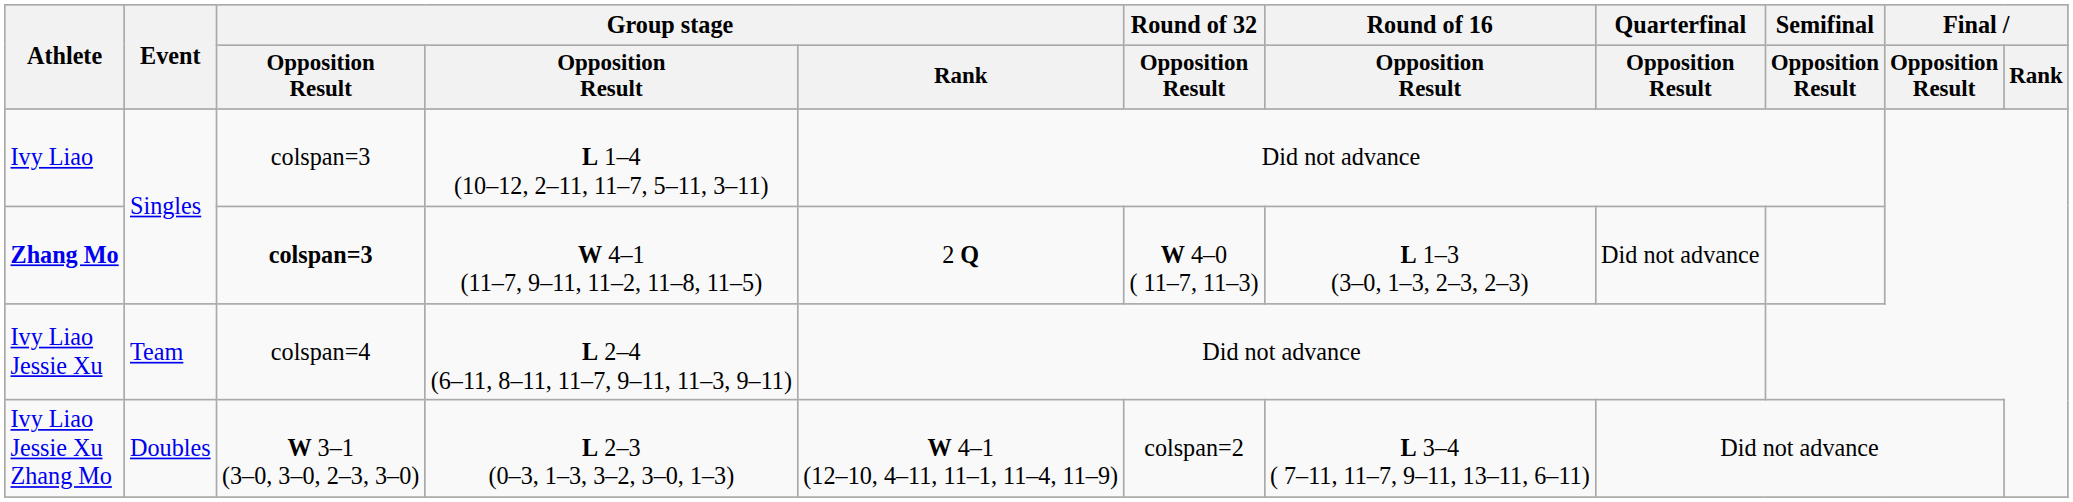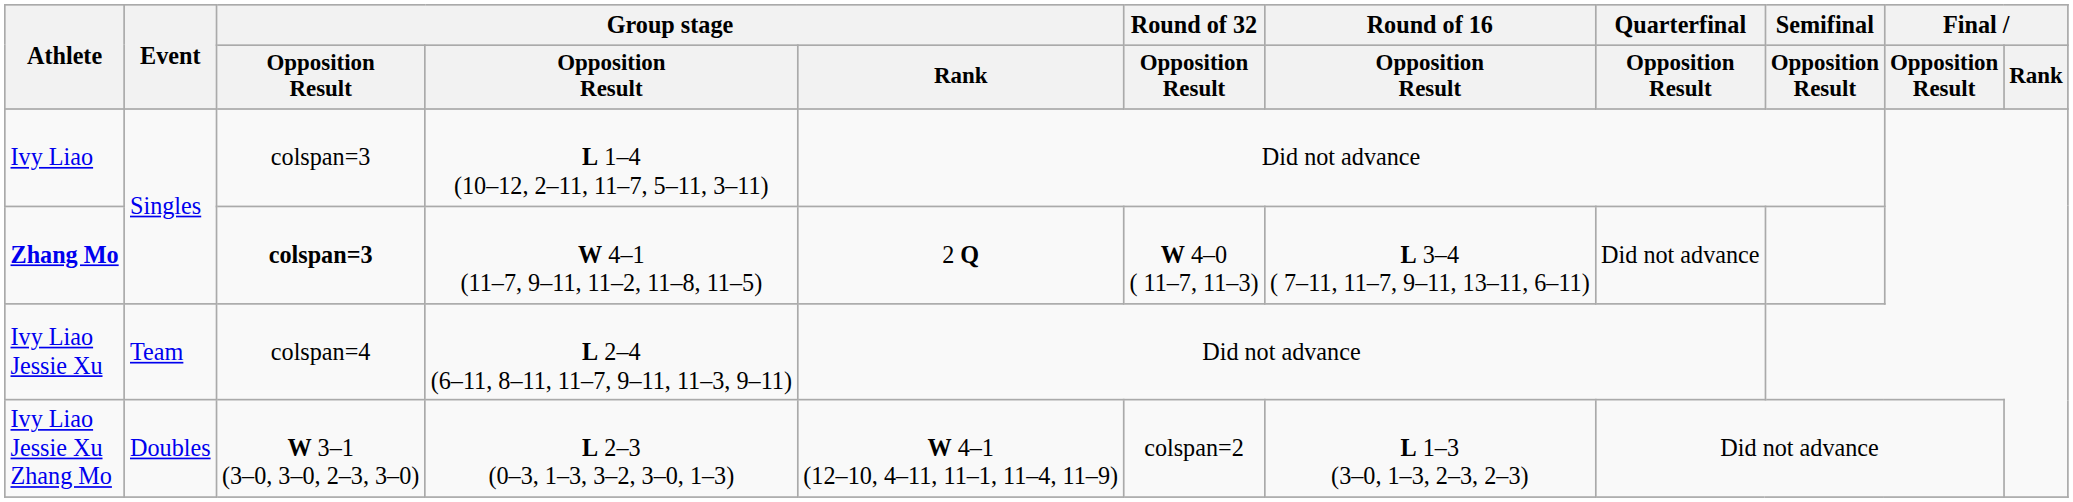(1430, 269) L 1–3 (3–0, 1–3, 2–3, 2–3) -> (1430, 269) L 3–4 ( 7–11, 11–7, 9–11, 13–11, 6–11)
(1430, 463) L 3–4 ( 7–11, 11–7, 9–11, 13–11, 6–11) -> (1430, 463) L 1–3 (3–0, 1–3, 2–3, 2–3)
